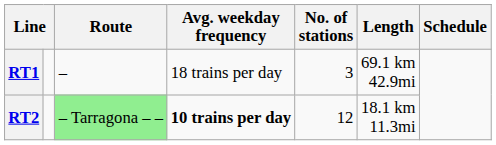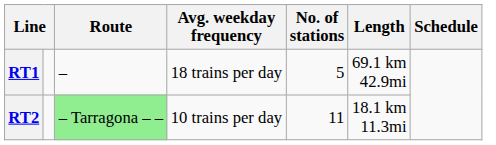(349, 72) 3 -> (340, 72) 5
(231, 117) bold -> (226, 117) normal
(345, 117) 12 -> (336, 117) 11
